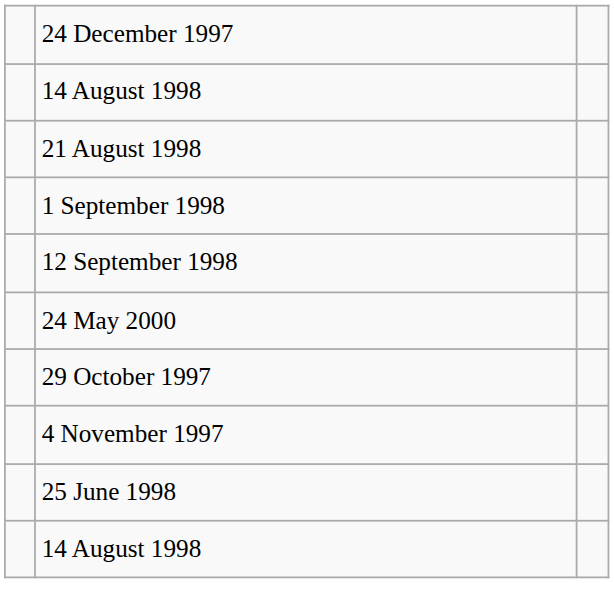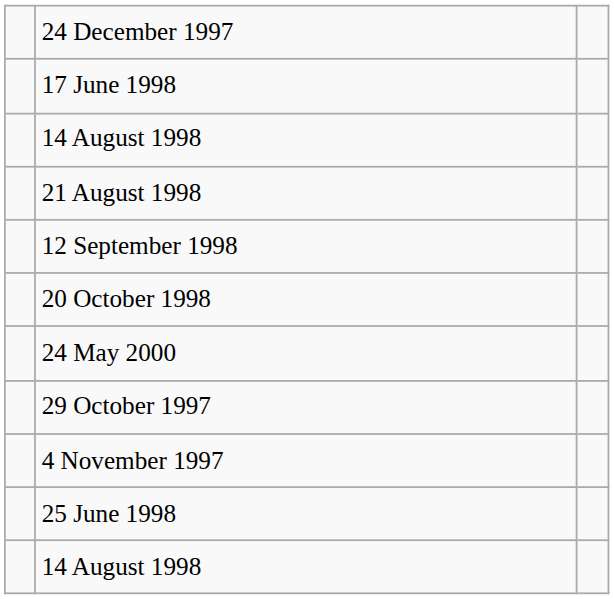+ row: (20, 86)
- row: (20, 206)
+ row: (20, 300)
